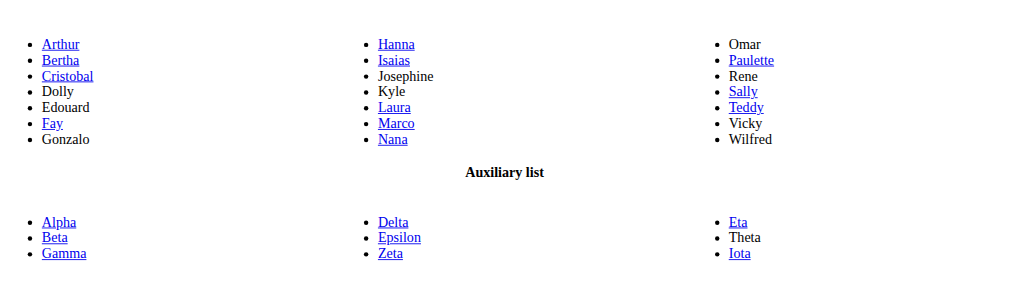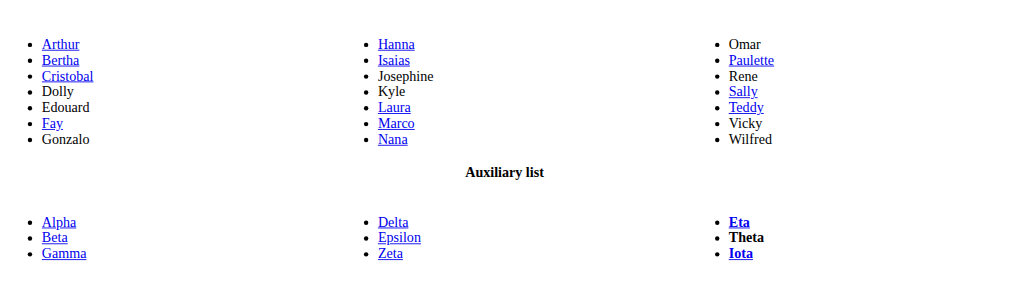(848, 238) normal -> (848, 238) bold
